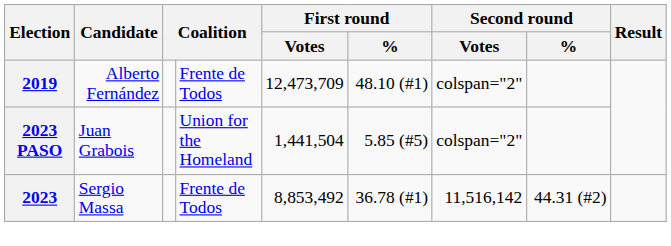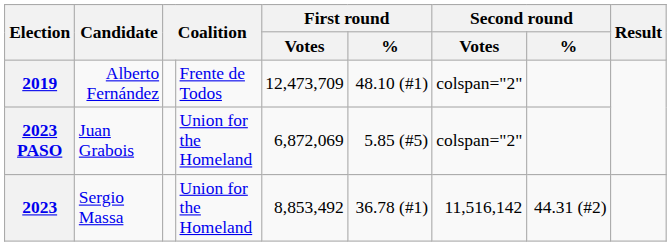(309, 140) 1,441,504 -> (309, 140) 6,872,069
(212, 197) Frente de Todos -> (216, 207) Union for the Homeland
